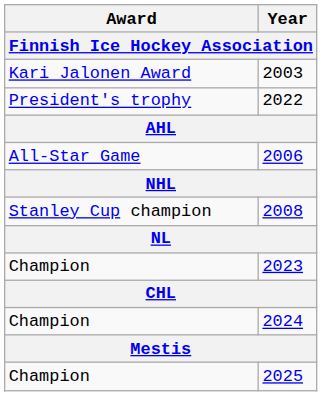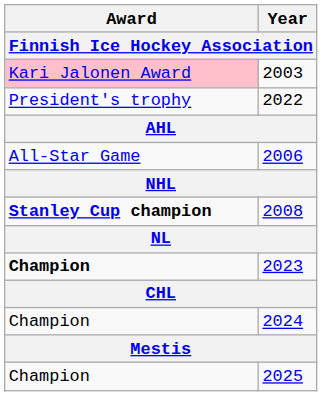(100, 74) no background -> (100, 74) pink background
(110, 211) normal -> (110, 211) bold
(49, 266) normal -> (49, 266) bold
